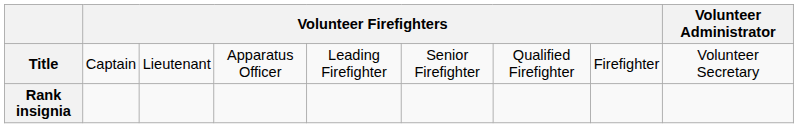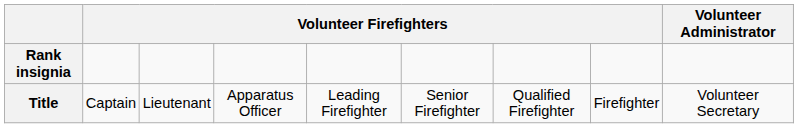rows swapped: (43, 63) <-> (43, 103)
